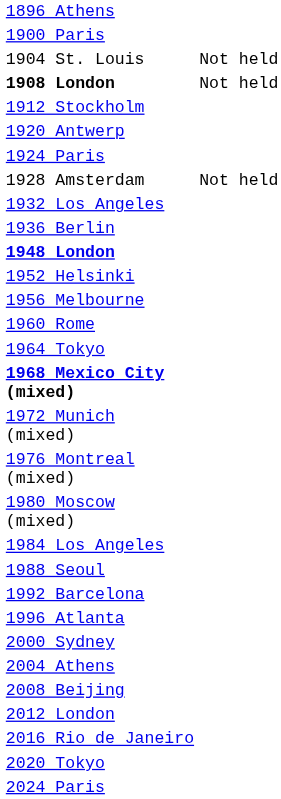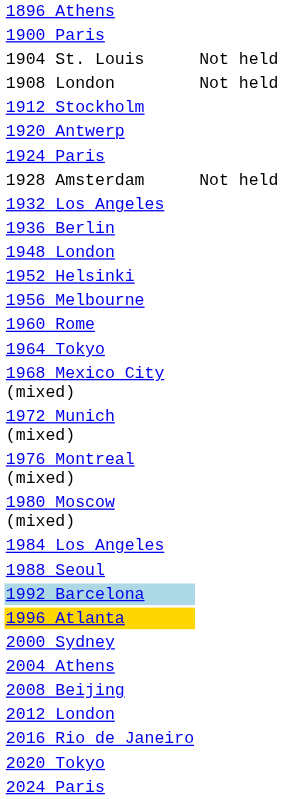(60, 84) bold -> (60, 84) normal
(60, 253) bold -> (60, 253) normal
(85, 383) bold -> (85, 383) normal
(75, 594) no background -> (75, 594) lightblue background
(65, 618) no background -> (65, 618) gold background
